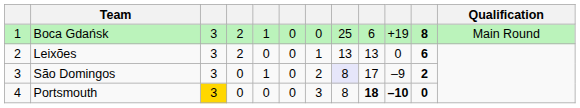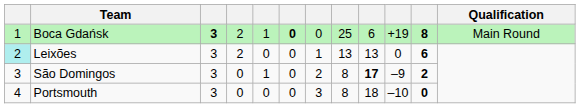(214, 34) normal -> (214, 34) bold
(293, 34) normal -> (293, 34) bold
(18, 54) no background -> (18, 54) paleturquoise background
(345, 74) lavender background -> (345, 74) no background
(371, 74) normal -> (371, 74) bold
(214, 93) gold background -> (214, 93) no background
(371, 93) bold -> (371, 93) normal
(398, 93) bold -> (398, 93) normal
